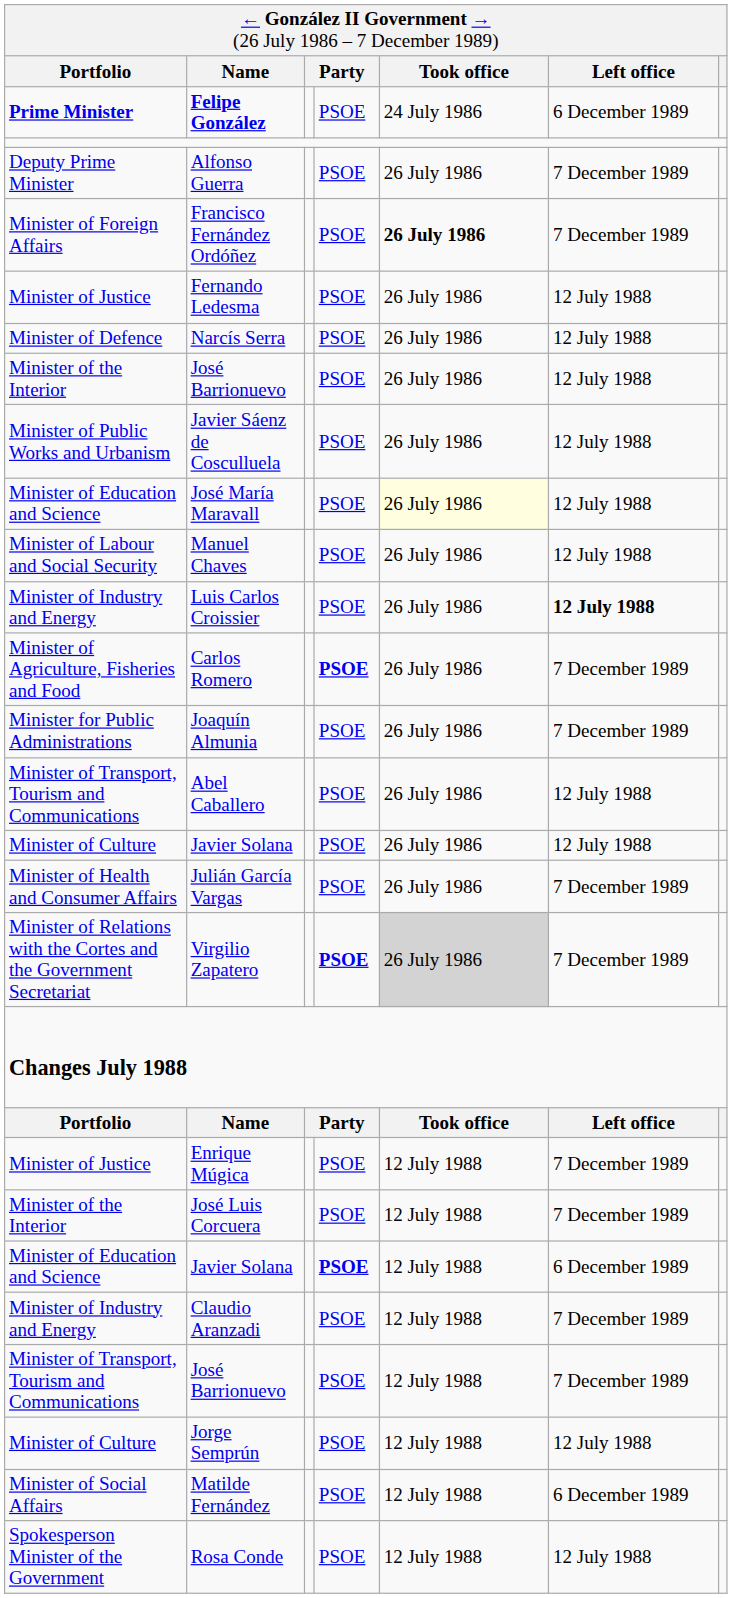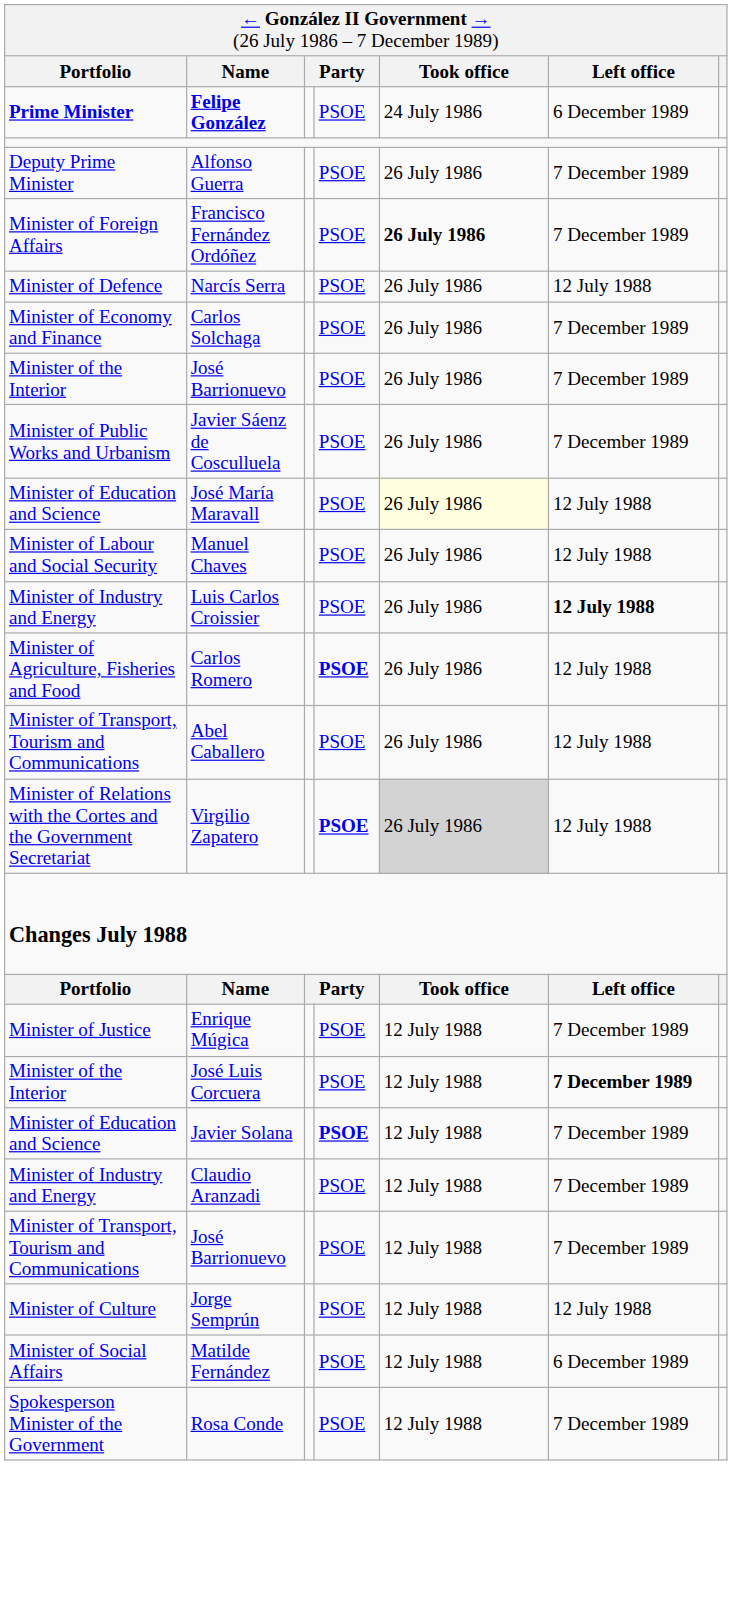- row: (80, 297)
+ row: (90, 327)
(602, 378) 12 July 1988 -> (621, 378) 7 December 1989
(602, 441) 12 July 1988 -> (621, 441) 7 December 1989
(621, 669) 7 December 1989 -> (602, 669) 12 July 1988
- row: (81, 731)
- row: (82, 845)
- row: (93, 886)
(621, 959) 7 December 1989 -> (602, 825) 12 July 1988
(621, 1215) normal -> (623, 1081) bold
(621, 1266) 6 December 1989 -> (621, 1133) 7 December 1989
(602, 1557) 12 July 1988 -> (621, 1423) 7 December 1989
